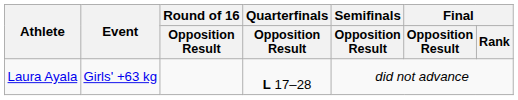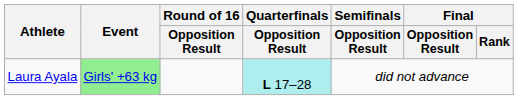(120, 77) no background -> (120, 77) lightgreen background
(287, 85) no background -> (287, 85) paleturquoise background
